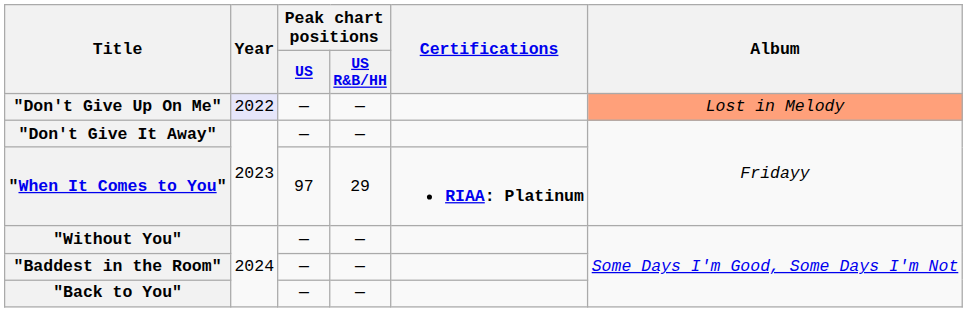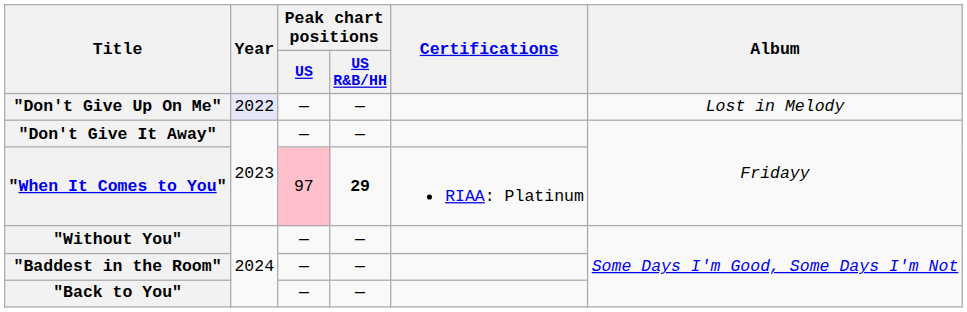(775, 107) lightsalmon background -> (775, 107) no background
(304, 187) no background -> (304, 187) pink background
(360, 187) normal -> (360, 187) bold
(489, 196) bold -> (489, 196) normal
